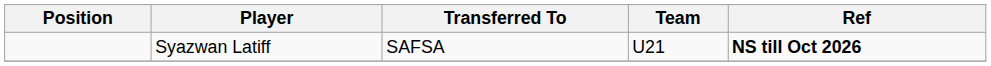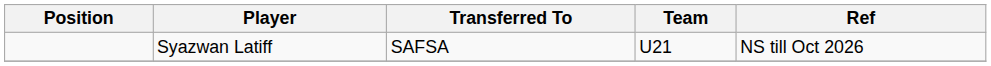(797, 46) bold -> (802, 46) normal
